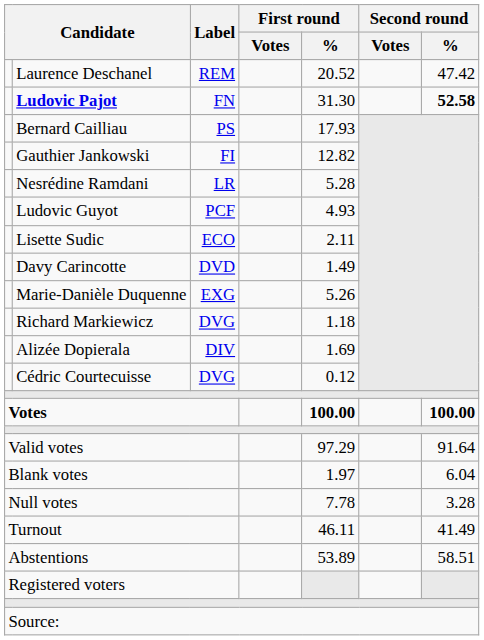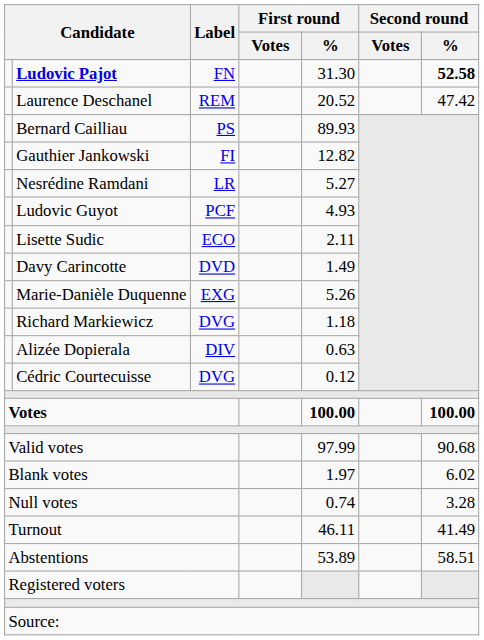rows swapped: (67, 101) <-> (84, 73)
(336, 128) 17.93 -> (336, 128) 89.93
(340, 183) 5.28 -> (340, 183) 5.27
(340, 349) 1.69 -> (340, 349) 0.63
(336, 447) 97.29 -> (336, 447) 97.99
(456, 447) 91.64 -> (456, 447) 90.68
(461, 475) 6.04 -> (461, 475) 6.02
(340, 502) 7.78 -> (340, 502) 0.74
